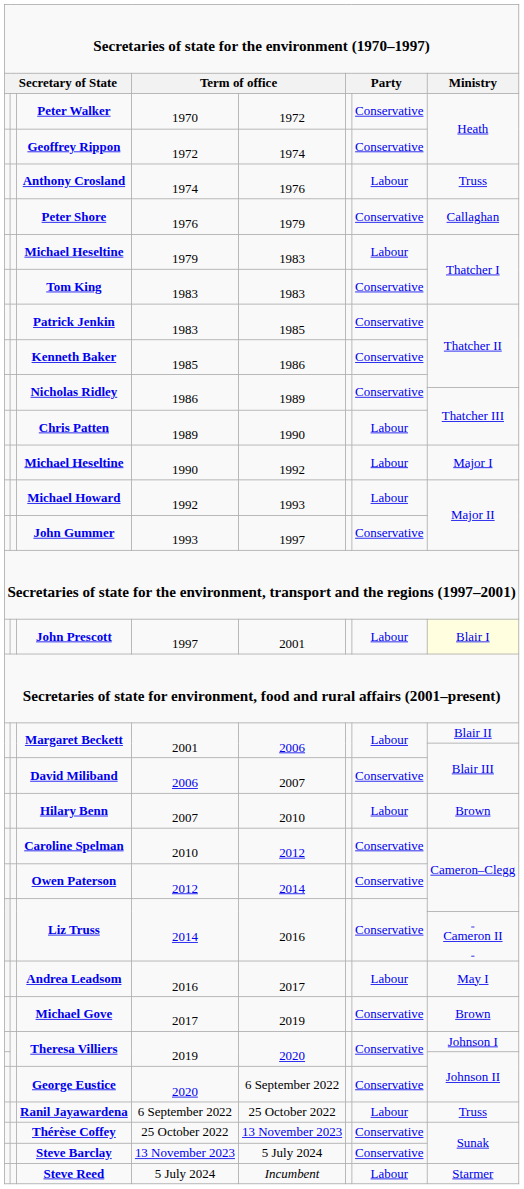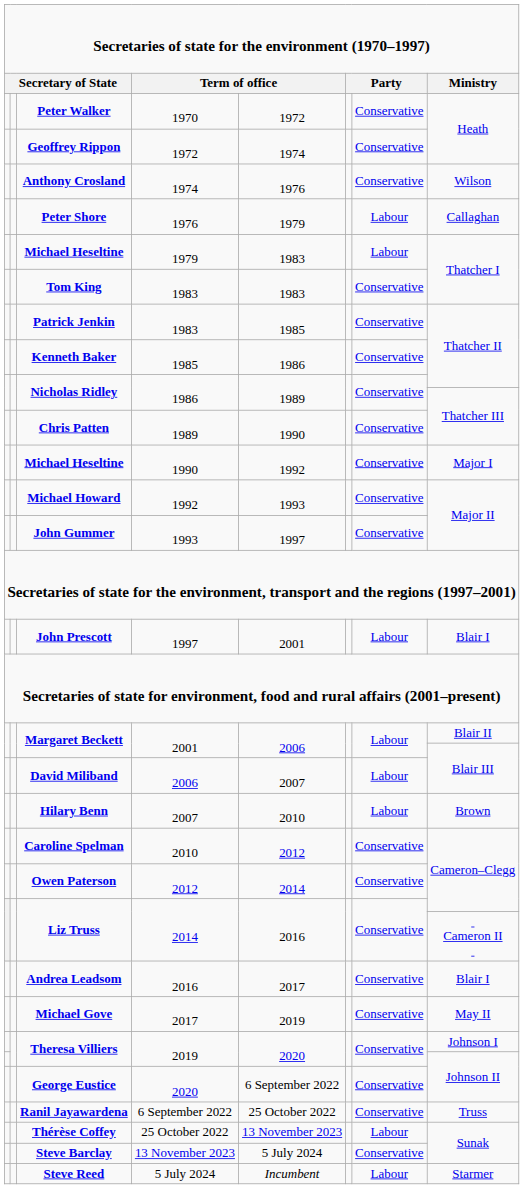(389, 181) Labour -> (389, 181) Conservative
(473, 181) Truss -> (473, 181) Wilson
(389, 216) Conservative -> (389, 216) Labour
(389, 427) Labour -> (389, 427) Conservative
(389, 462) Labour -> (389, 462) Conservative
(389, 497) Labour -> (389, 497) Conservative
(473, 636) lightyellow background -> (473, 636) no background
(389, 775) Conservative -> (389, 775) Labour
(389, 978) Labour -> (389, 978) Conservative
(473, 978) May I -> (473, 978) Blair I
(473, 1014) Brown -> (473, 1014) May II
(389, 1112) Labour -> (389, 1112) Conservative
(389, 1132) Conservative -> (389, 1132) Labour
